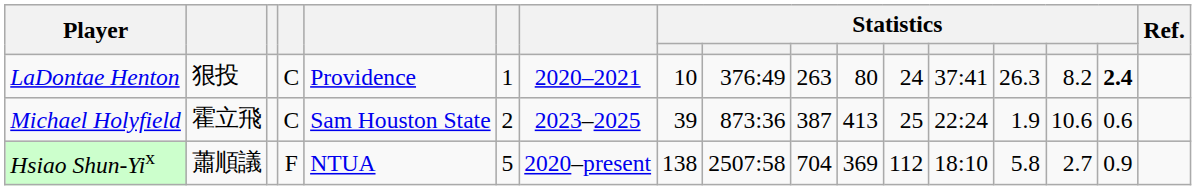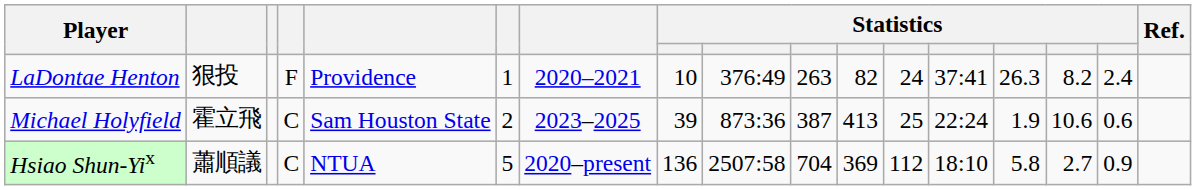(291, 76) C -> (291, 76) F
(866, 76) 80 -> (866, 76) 82
(1118, 76) bold -> (1118, 76) normal
(291, 163) F -> (291, 163) C
(680, 163) 138 -> (680, 163) 136
